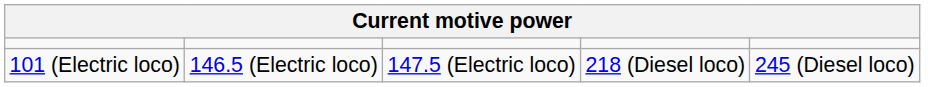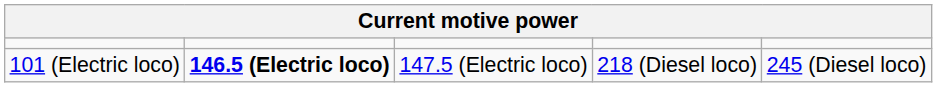(284, 64) normal -> (290, 64) bold
